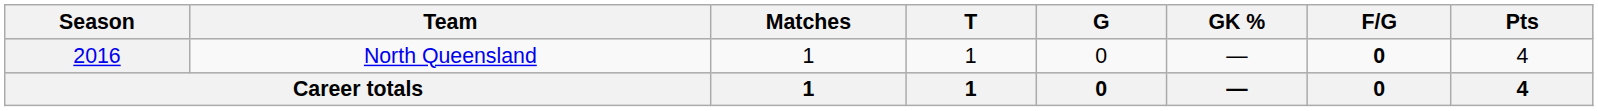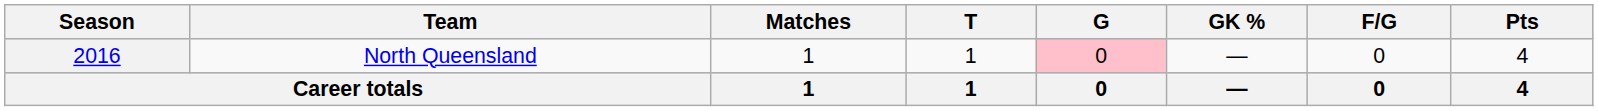(1101, 56) no background -> (1101, 56) pink background
(1379, 56) bold -> (1379, 56) normal
